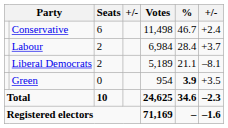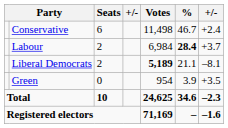(187, 47) normal -> (187, 47) bold
(161, 64) normal -> (161, 64) bold
(190, 81) bold -> (190, 81) normal
